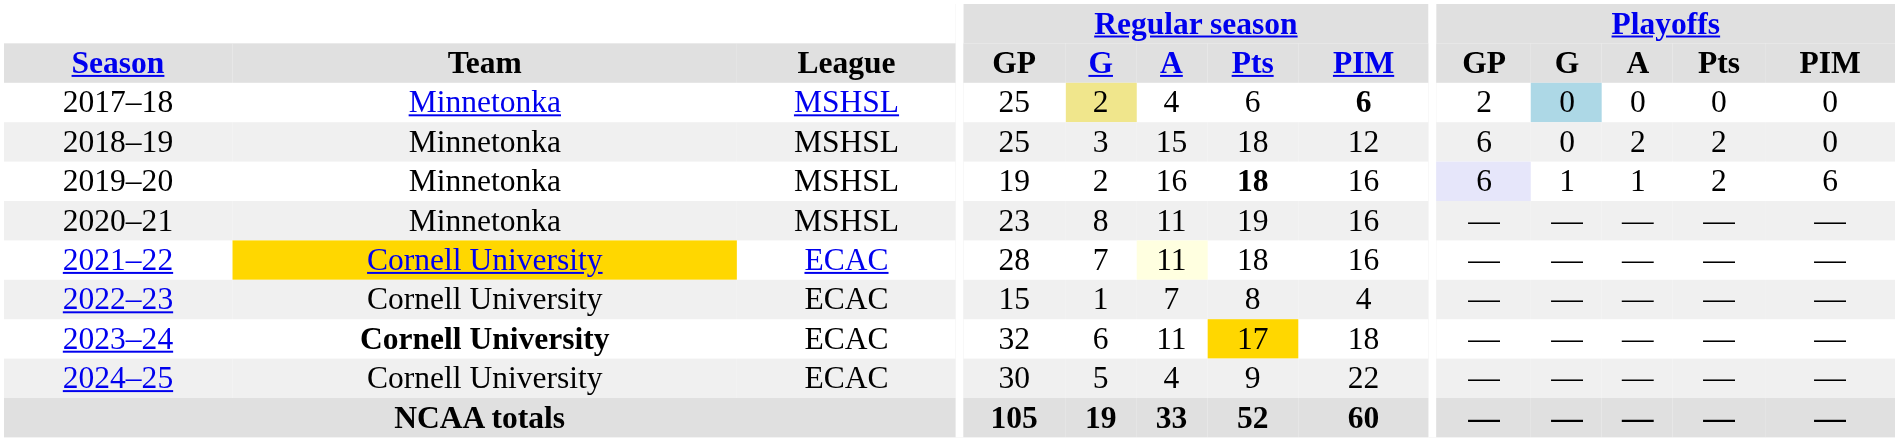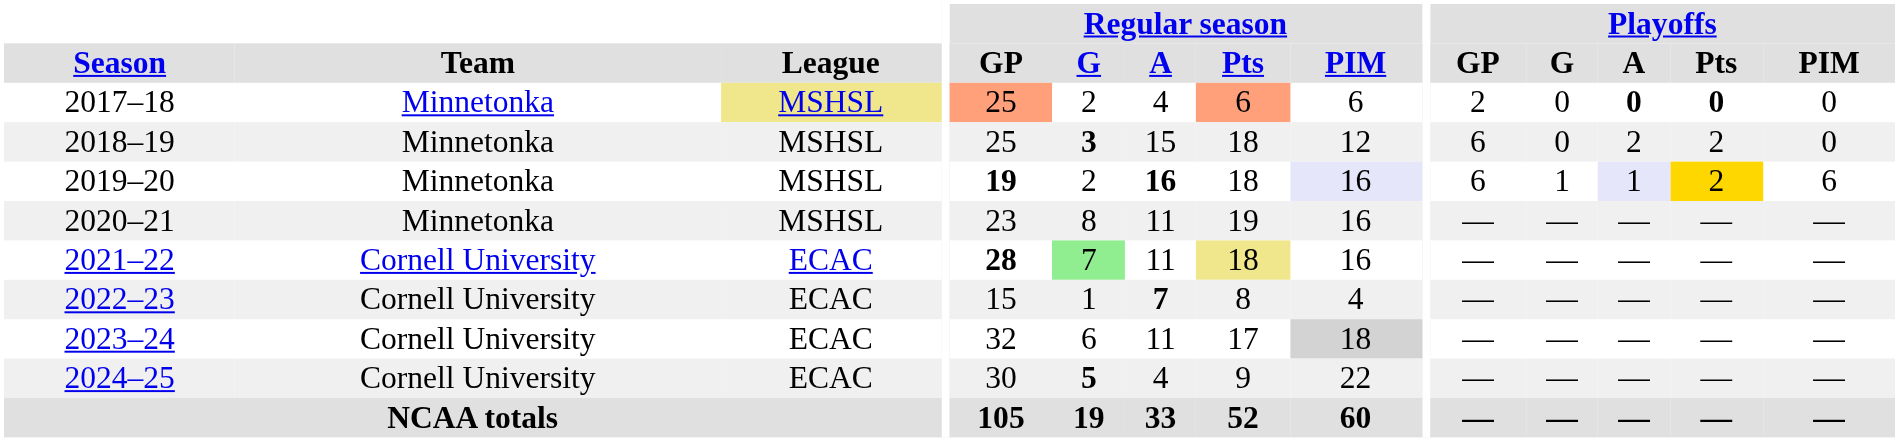(846, 102) no background -> (831, 102) khaki background
(1014, 102) no background -> (1001, 102) lightsalmon background
(1101, 102) khaki background -> (1089, 102) no background
(1253, 102) no background -> (1243, 102) lightsalmon background
(1364, 102) bold -> (1356, 102) normal
(1567, 102) lightblue background -> (1562, 102) no background
(1638, 102) normal -> (1634, 102) bold
(1719, 102) normal -> (1716, 102) bold
(1101, 141) normal -> (1089, 141) bold
(1014, 180) normal -> (1001, 180) bold
(1171, 180) normal -> (1161, 180) bold
(1253, 180) bold -> (1243, 180) normal
(1364, 180) no background -> (1356, 180) lavender background
(1484, 180) lavender background -> (1478, 180) no background
(1638, 180) no background -> (1634, 180) lavender background
(1719, 180) no background -> (1716, 180) gold background
(485, 259) gold background -> (478, 259) no background
(1014, 259) normal -> (1001, 259) bold
(1101, 259) no background -> (1089, 259) lightgreen background
(1171, 259) lightyellow background -> (1161, 259) no background
(1253, 259) no background -> (1243, 259) khaki background
(1171, 299) normal -> (1161, 299) bold
(485, 338) bold -> (478, 338) normal
(1253, 338) gold background -> (1243, 338) no background
(1364, 338) no background -> (1356, 338) lightgrey background
(1101, 377) normal -> (1089, 377) bold
